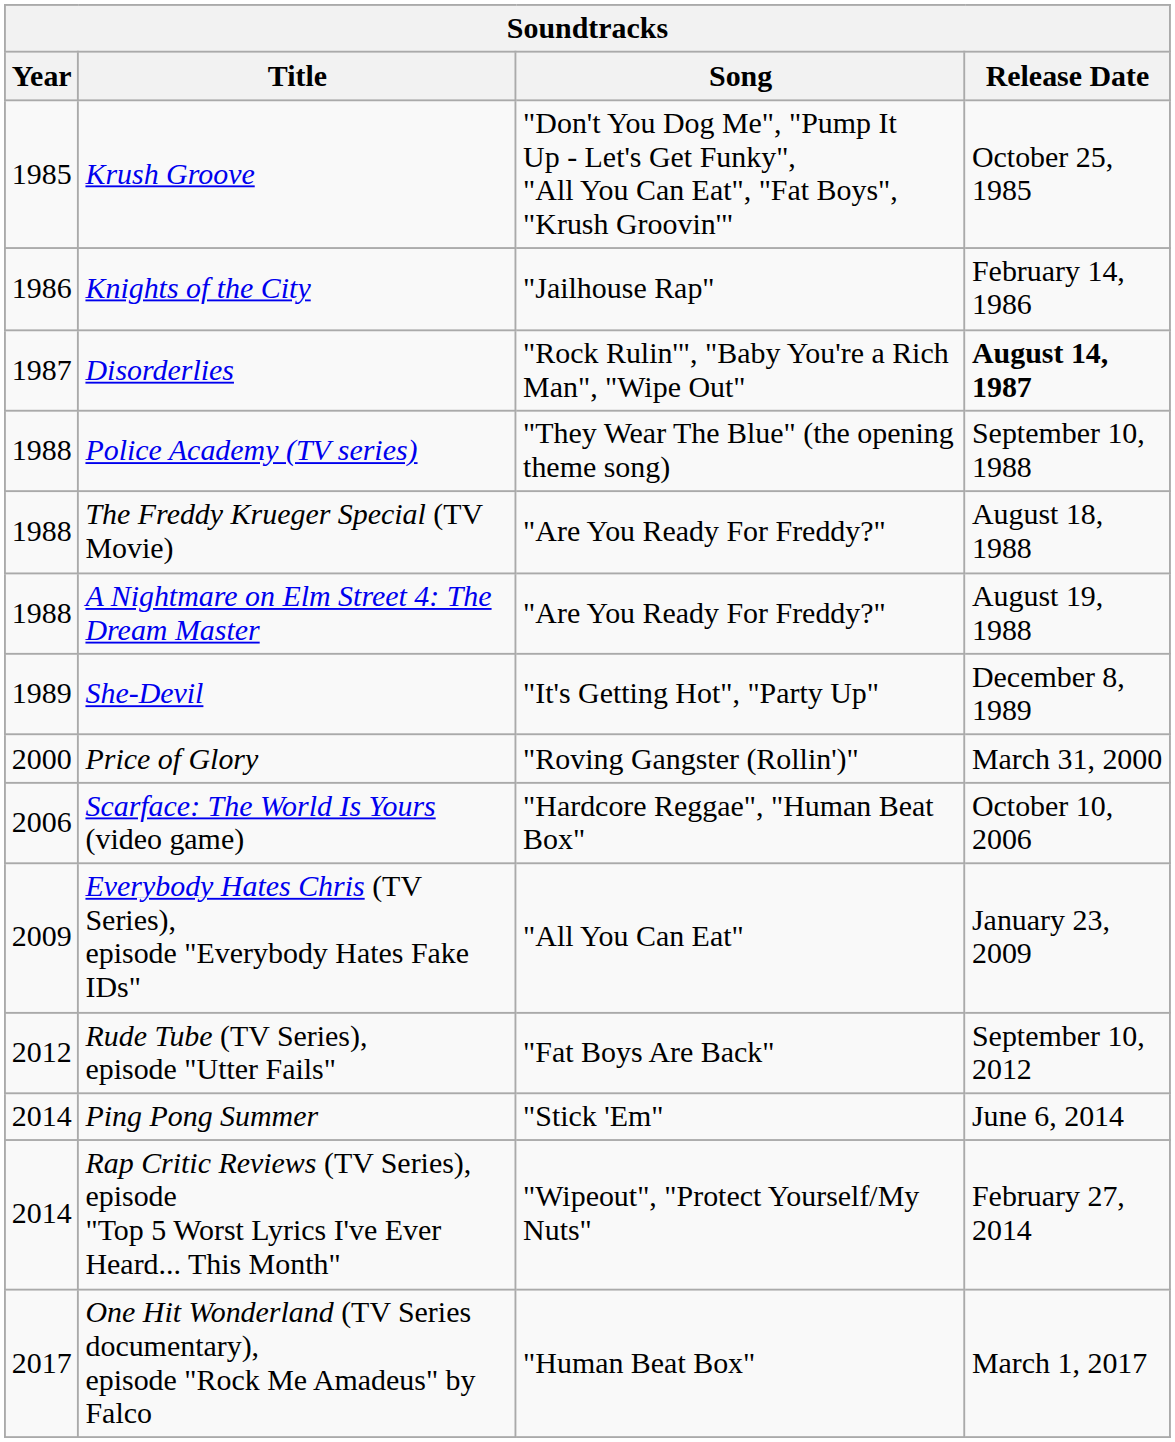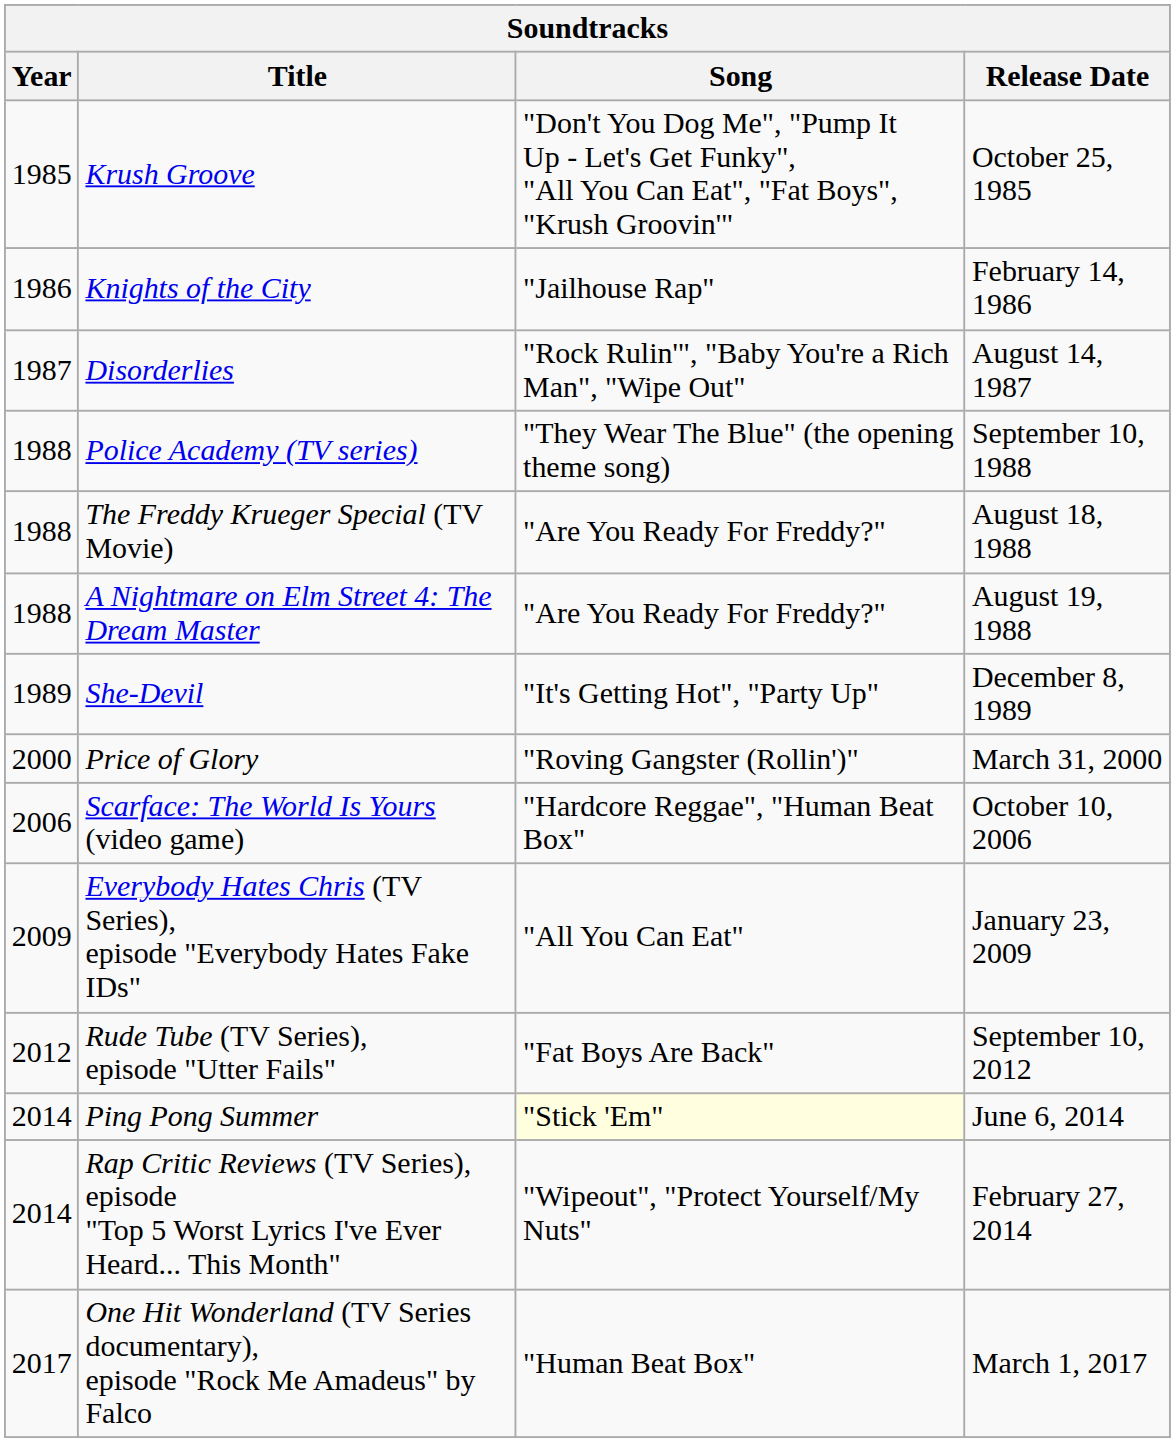(1040, 369) bold -> (1038, 369) normal
(593, 1116) no background -> (593, 1116) lightyellow background
